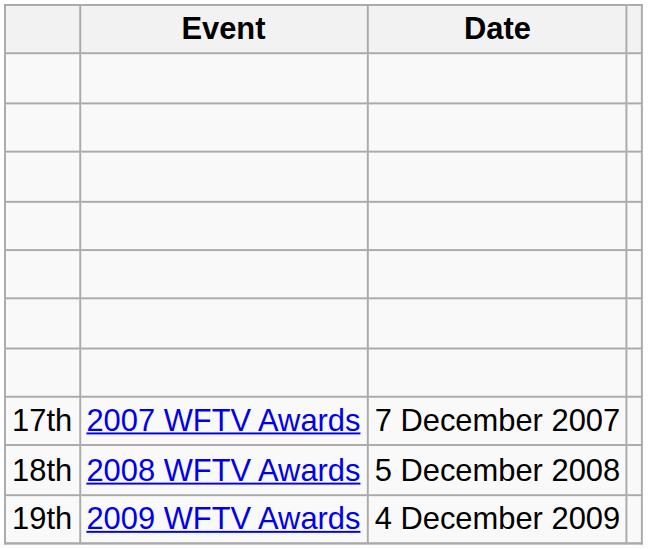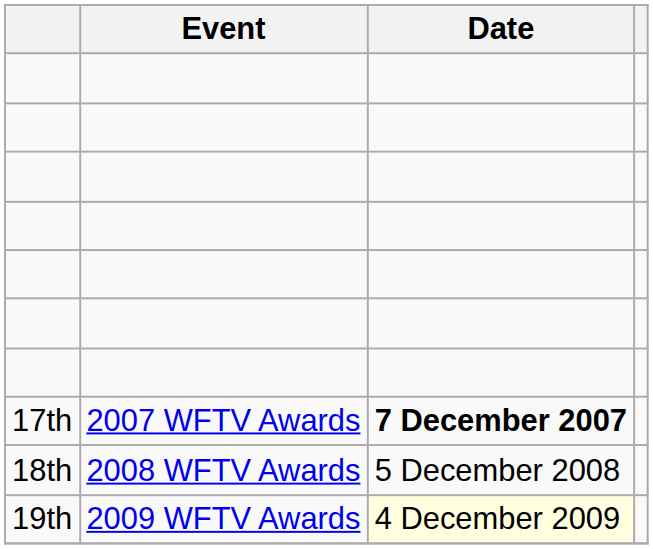(497, 420) normal -> (501, 420) bold
(497, 518) no background -> (497, 518) lightyellow background
